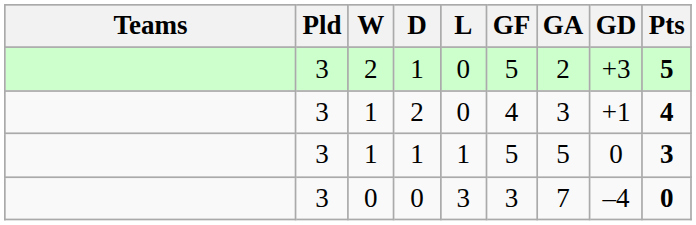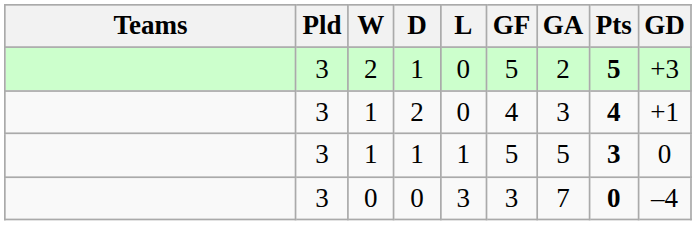columns swapped: (616, 25) <-> (667, 25)
